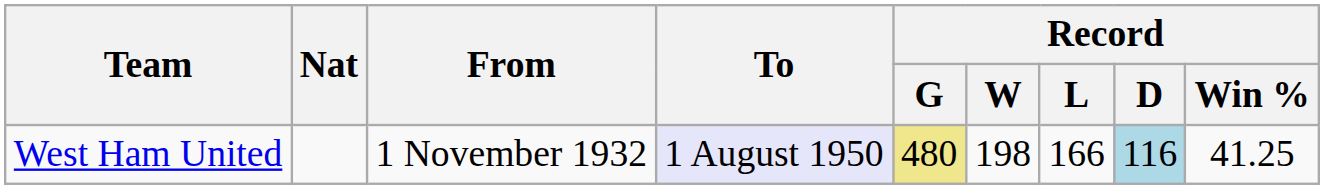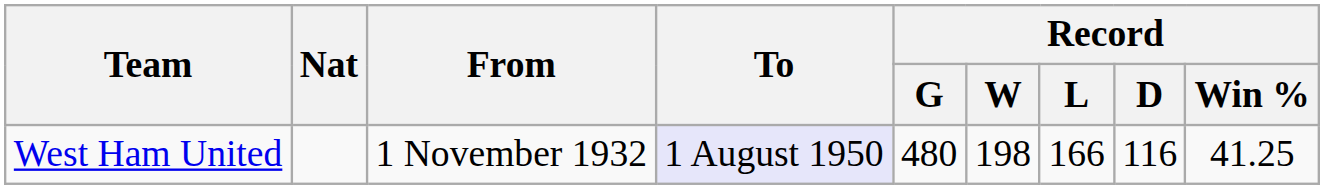(929, 153) khaki background -> (929, 153) no background
(1150, 153) lightblue background -> (1150, 153) no background
